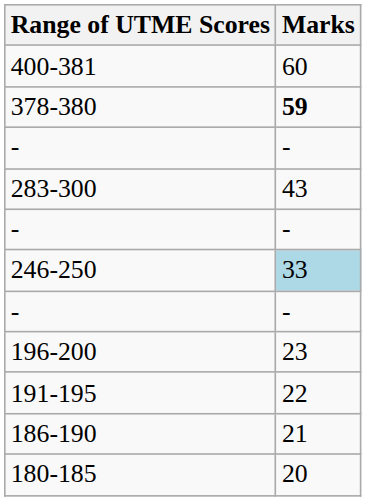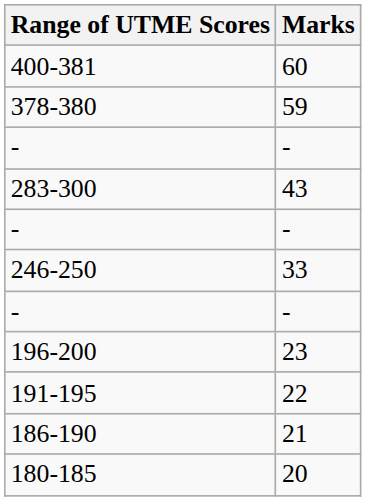(295, 106) bold -> (295, 106) normal
(295, 270) lightblue background -> (295, 270) no background
